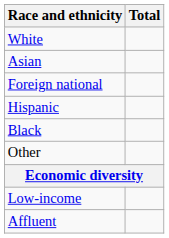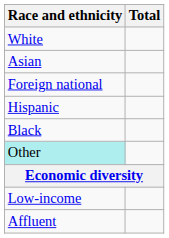(24, 152) no background -> (24, 152) paleturquoise background
